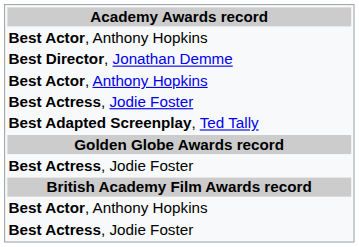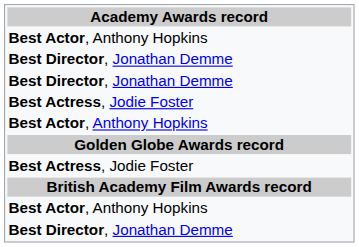(108, 81) Best Actor, Anthony Hopkins -> (121, 81) Best Director, Jonathan Demme
(134, 123) Best Adapted Screenplay, Ted Tally -> (108, 123) Best Actor, Anthony Hopkins
(101, 230) Best Actress, Jodie Foster -> (121, 230) Best Director, Jonathan Demme
